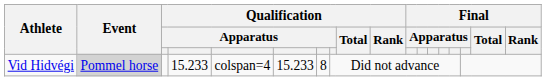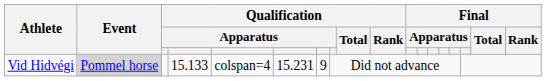(190, 65) 15.233 -> (190, 65) 15.133
(295, 65) 15.233 -> (295, 65) 15.231
(323, 65) 8 -> (323, 65) 9
